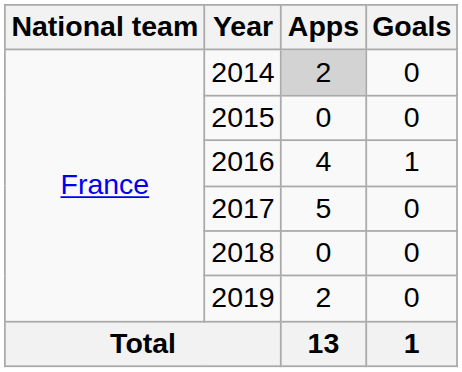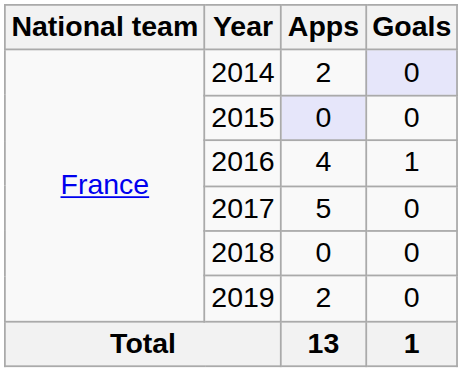(323, 72) lightgrey background -> (323, 72) no background
(412, 72) no background -> (412, 72) lavender background
(323, 117) no background -> (323, 117) lavender background
